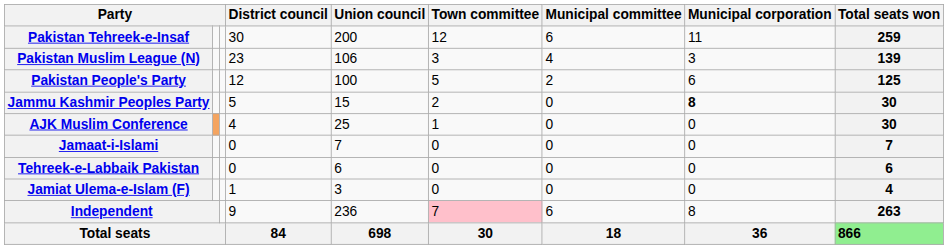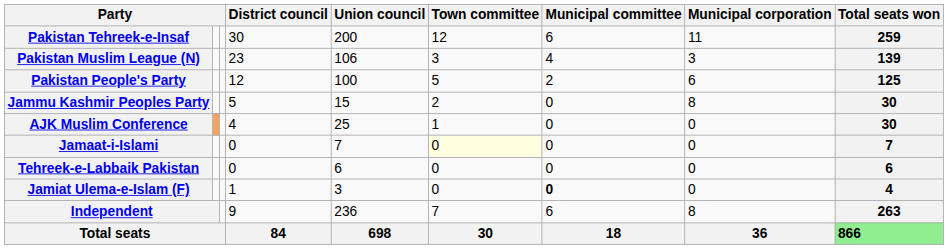(692, 102) bold -> (692, 102) normal
(435, 146) no background -> (435, 146) lightyellow background
(549, 189) normal -> (549, 189) bold
(435, 211) pink background -> (435, 211) no background
